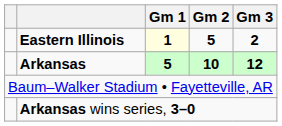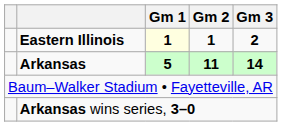(211, 40) 5 -> (211, 40) 1
(211, 63) 10 -> (211, 63) 11
(255, 63) 12 -> (255, 63) 14
